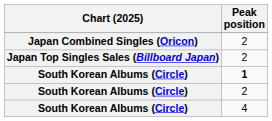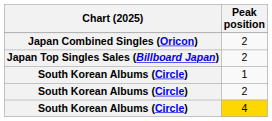(244, 74) bold -> (244, 74) normal
(244, 108) no background -> (244, 108) gold background
